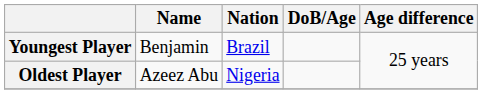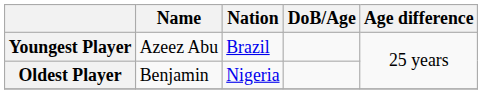(174, 46) Benjamin -> (179, 46) Azeez Abu
(179, 74) Azeez Abu -> (174, 74) Benjamin
